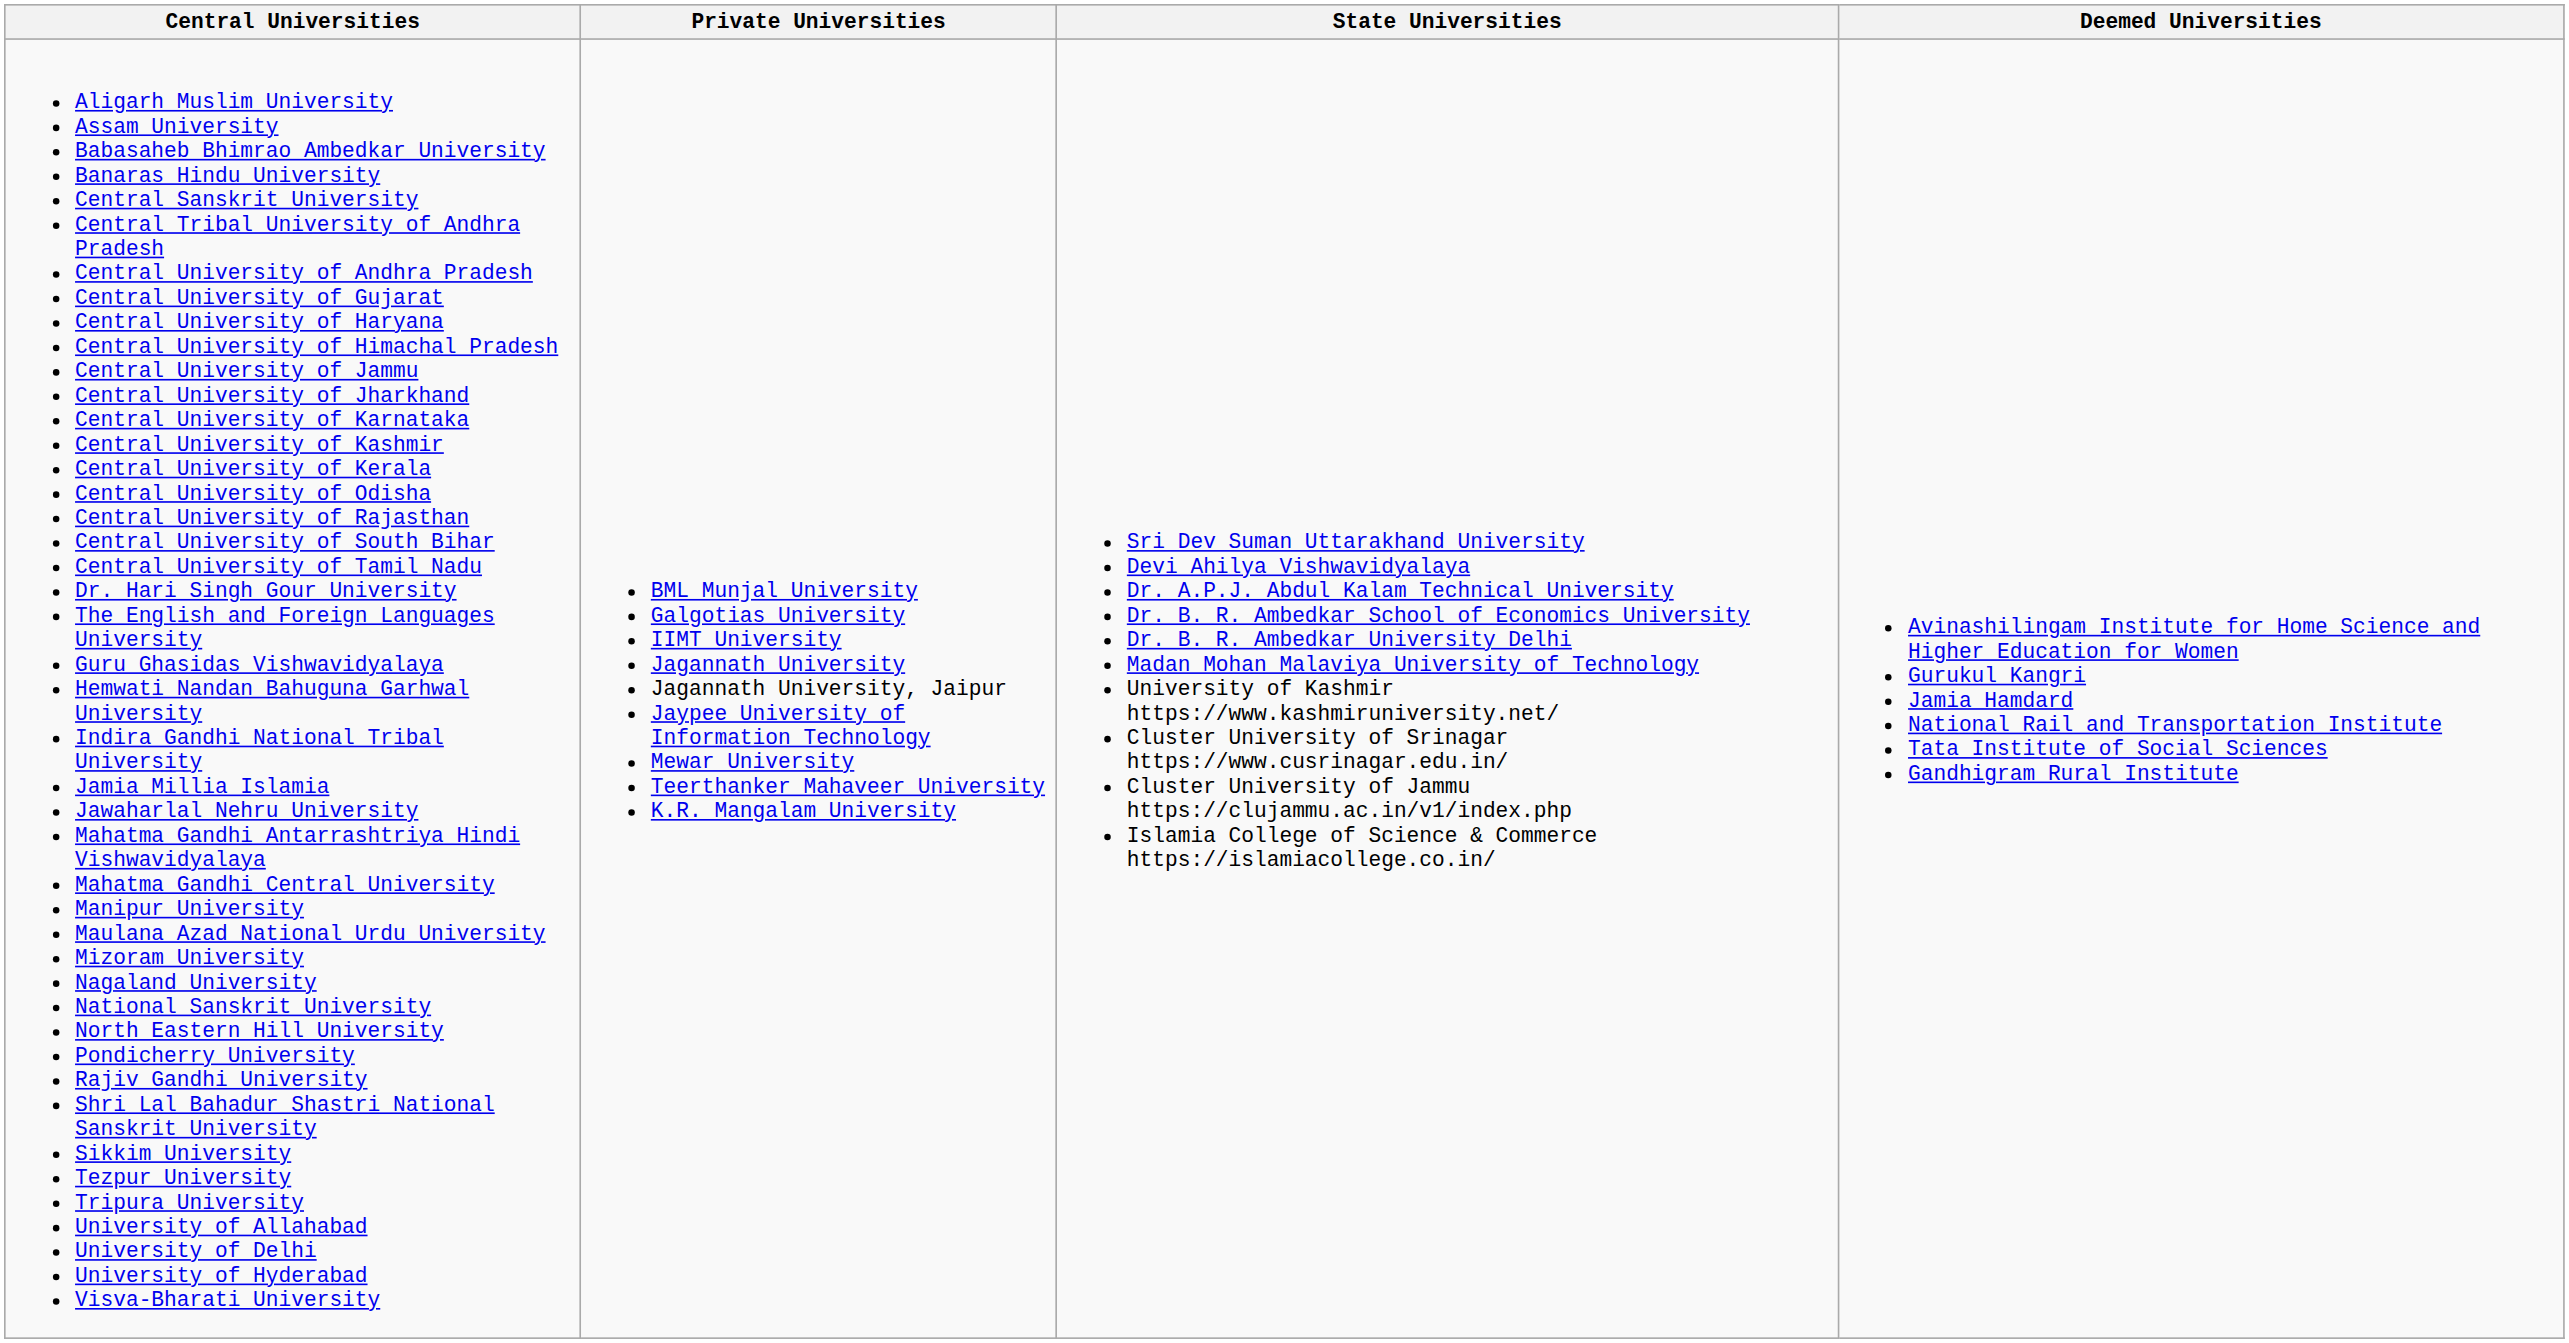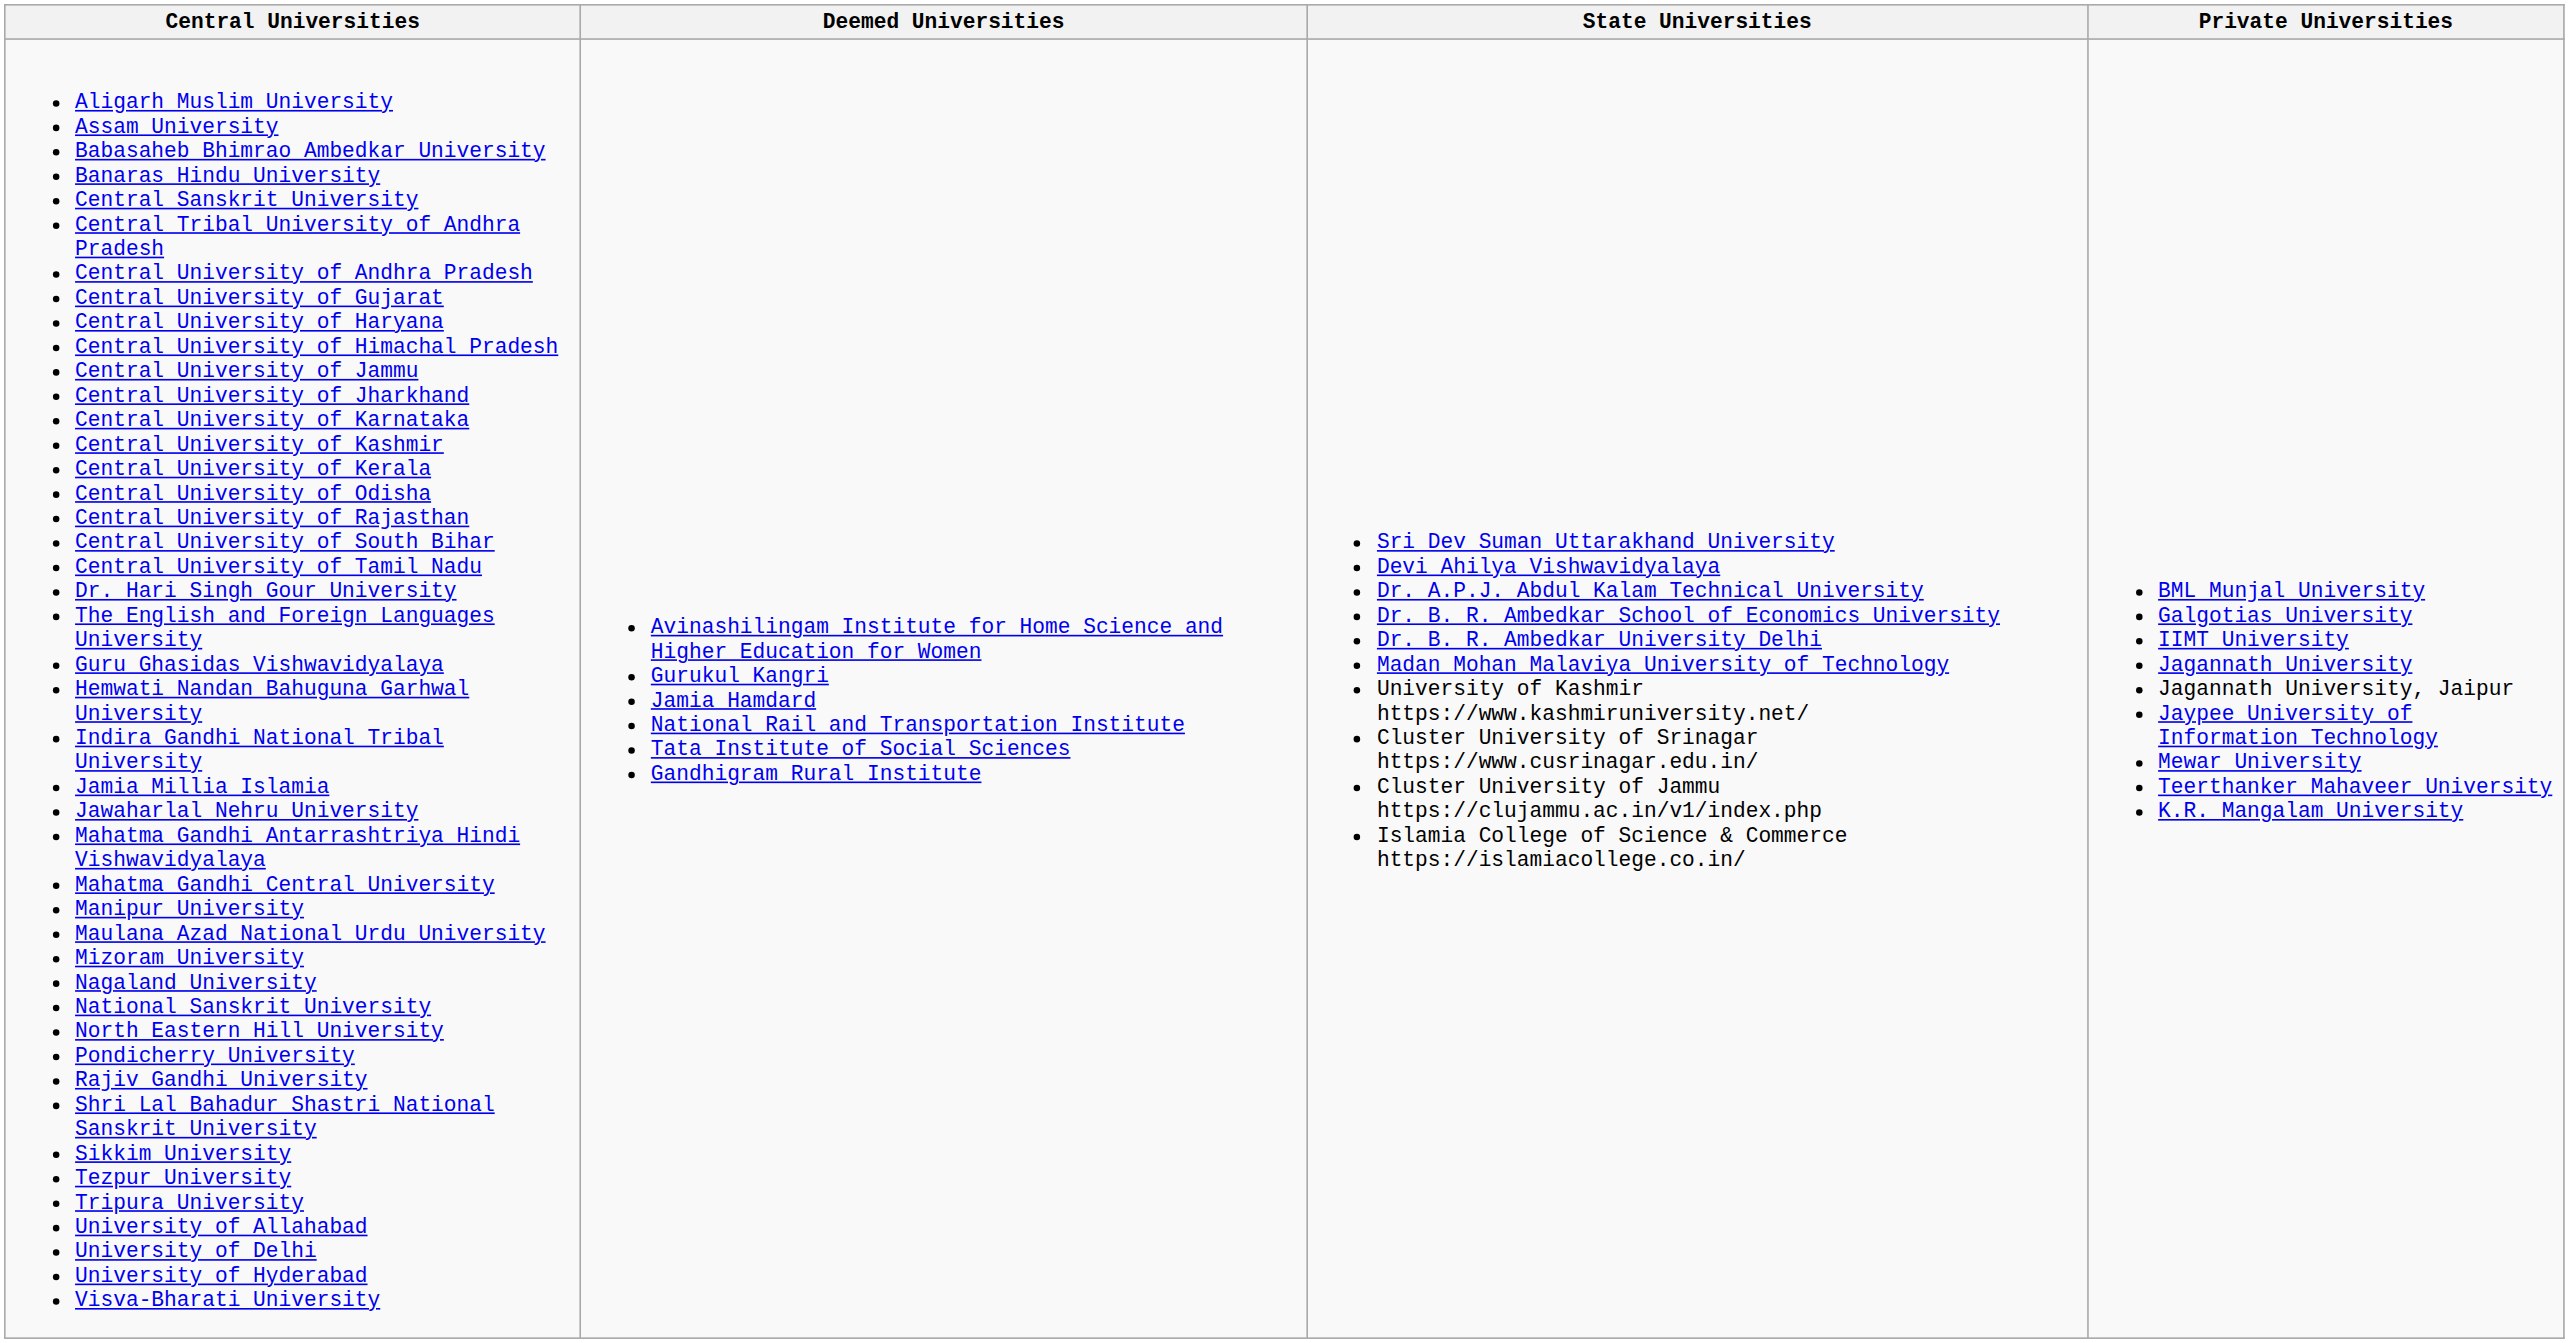columns swapped: (2201, 22) <-> (819, 22)
